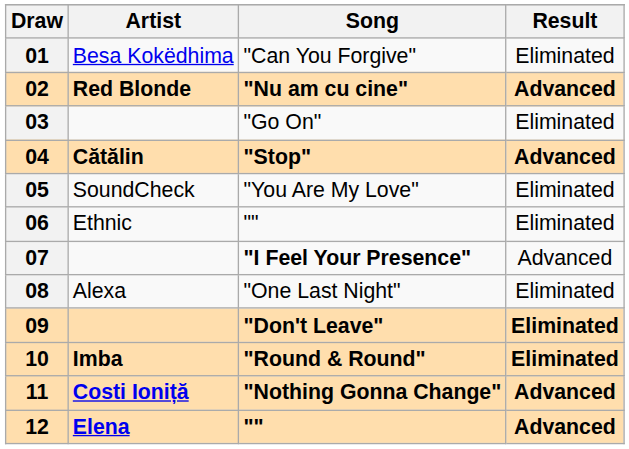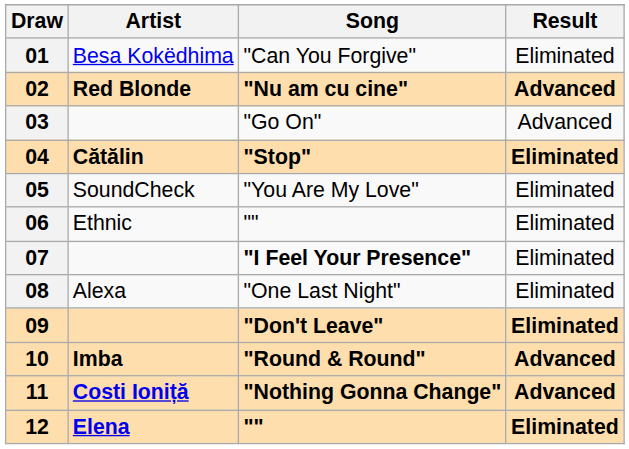(565, 122) Eliminated -> (565, 122) Advanced
(565, 156) Advanced -> (565, 156) Eliminated
(565, 257) Advanced -> (565, 257) Eliminated
(565, 358) Eliminated -> (565, 358) Advanced
(565, 426) Advanced -> (565, 426) Eliminated
